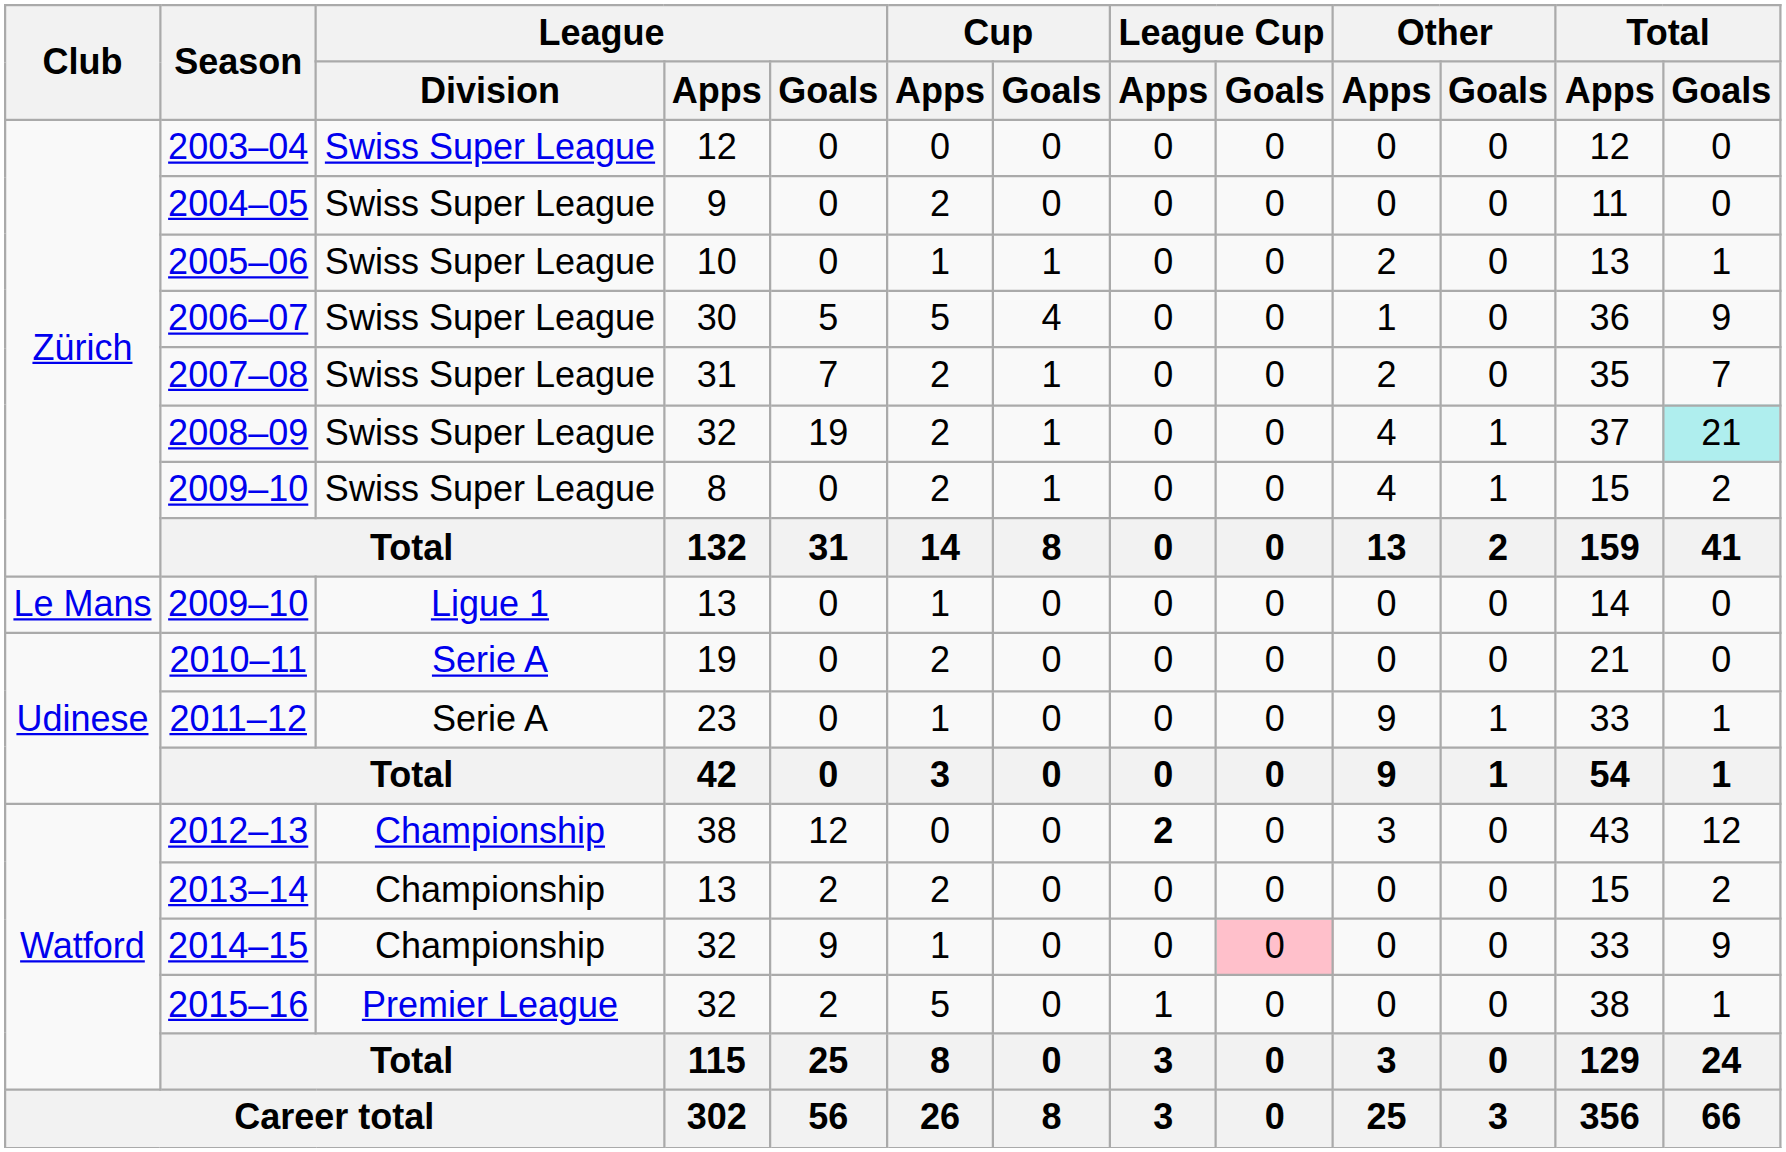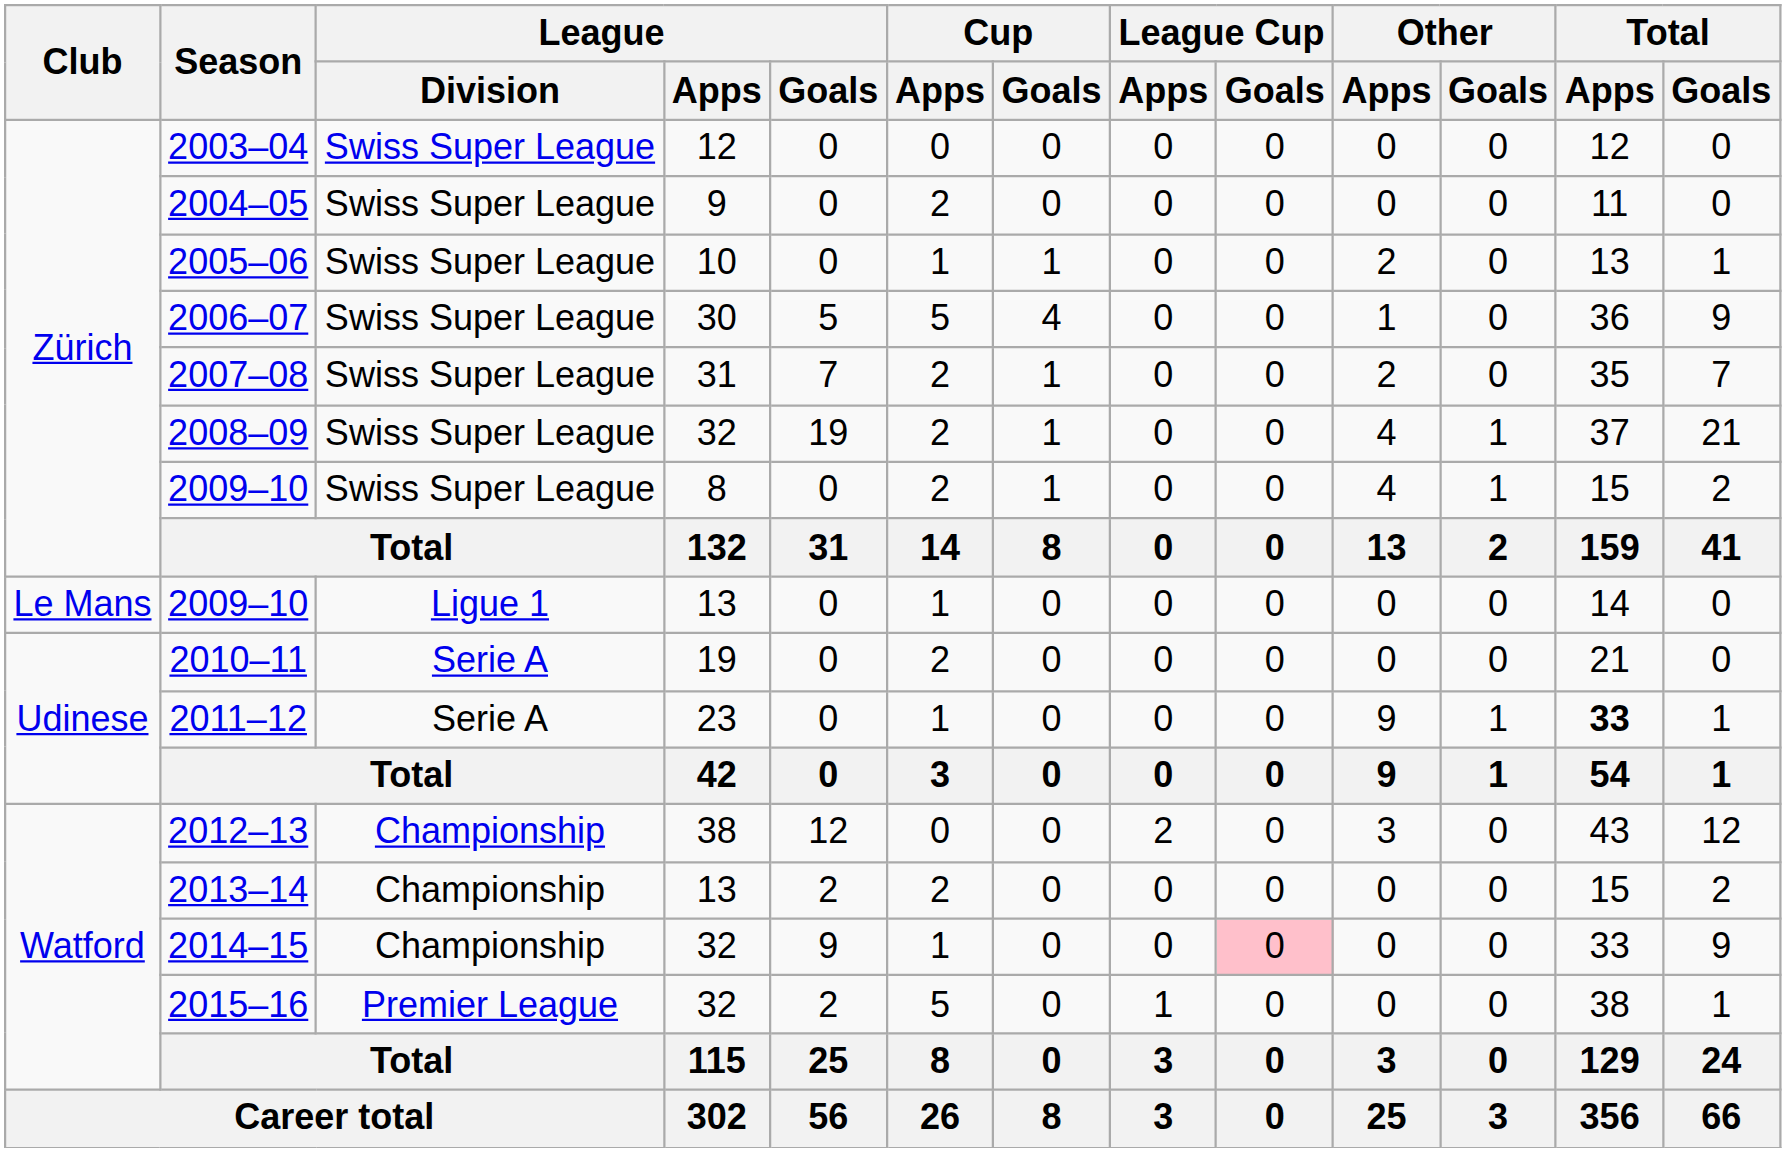(1721, 432) paleturquoise background -> (1721, 432) no background
(1610, 718) normal -> (1610, 718) bold
(1163, 832) bold -> (1163, 832) normal
